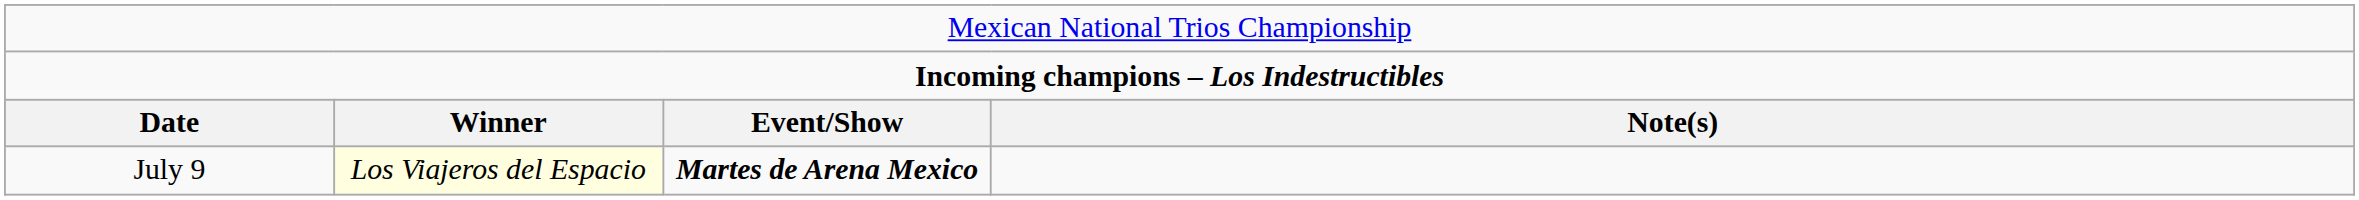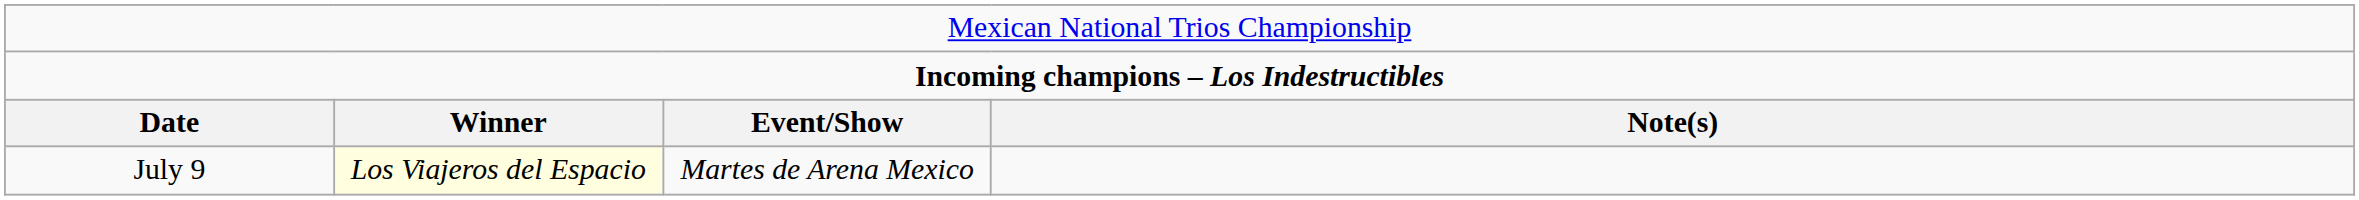(827, 169) bold -> (827, 169) normal
